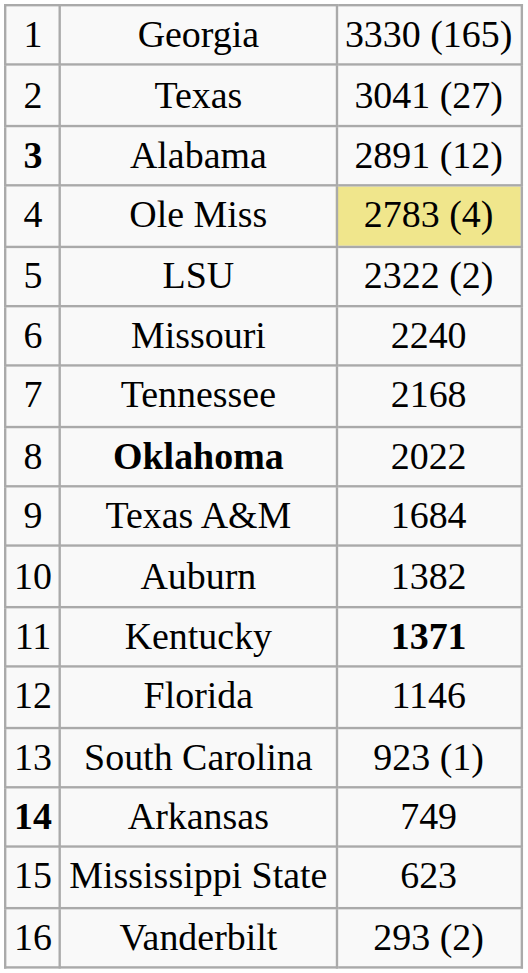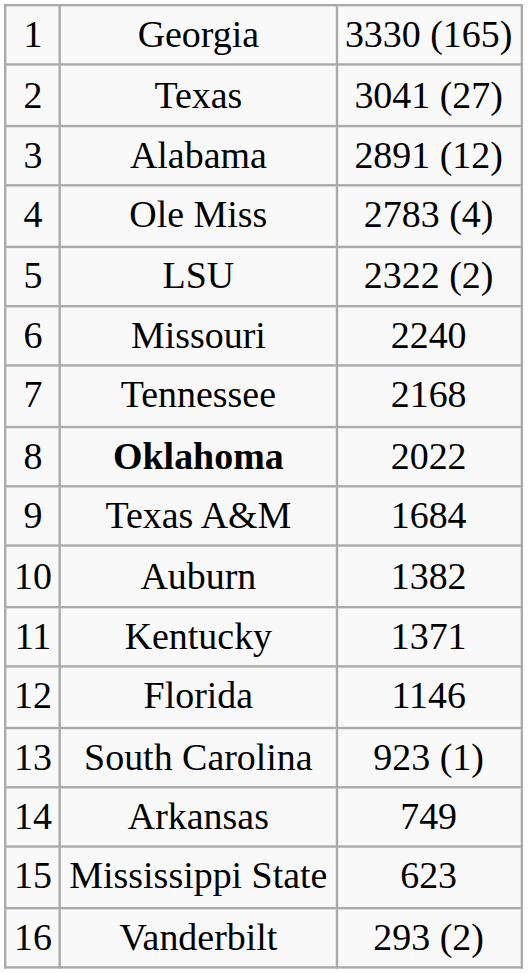(33, 154) bold -> (33, 154) normal
(429, 214) khaki background -> (429, 214) no background
(429, 635) bold -> (429, 635) normal
(33, 816) bold -> (33, 816) normal
